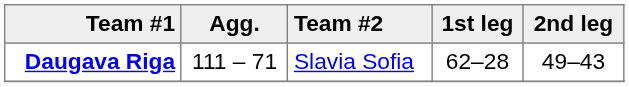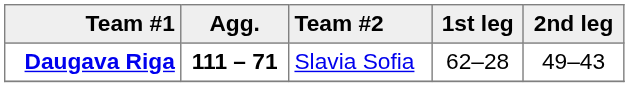(235, 62) normal -> (235, 62) bold
